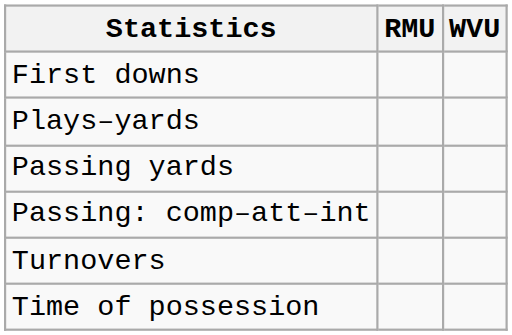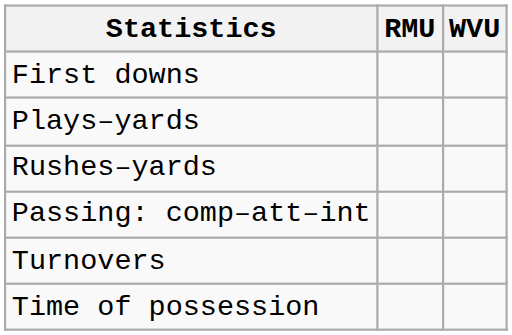+ row: (114, 168)
- row: (123, 168)
